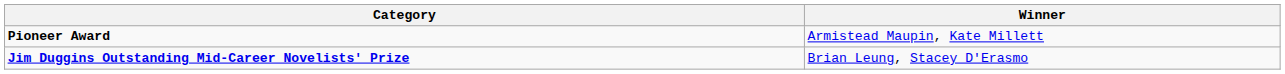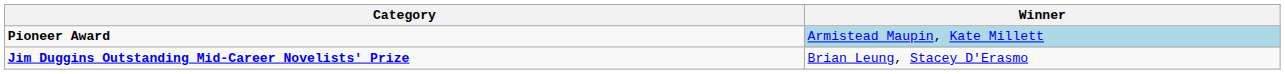(926, 37) no background -> (926, 37) lightblue background
